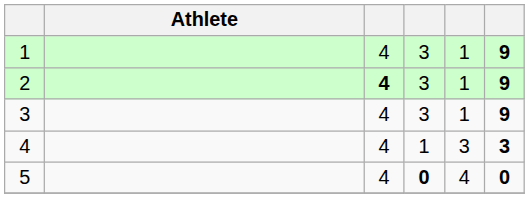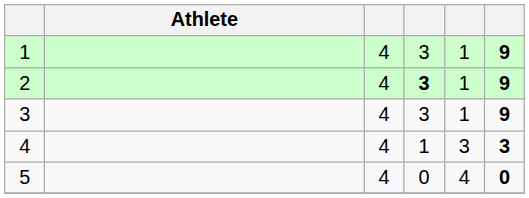(384, 83) bold -> (384, 83) normal
(424, 83) normal -> (424, 83) bold
(424, 177) bold -> (424, 177) normal
